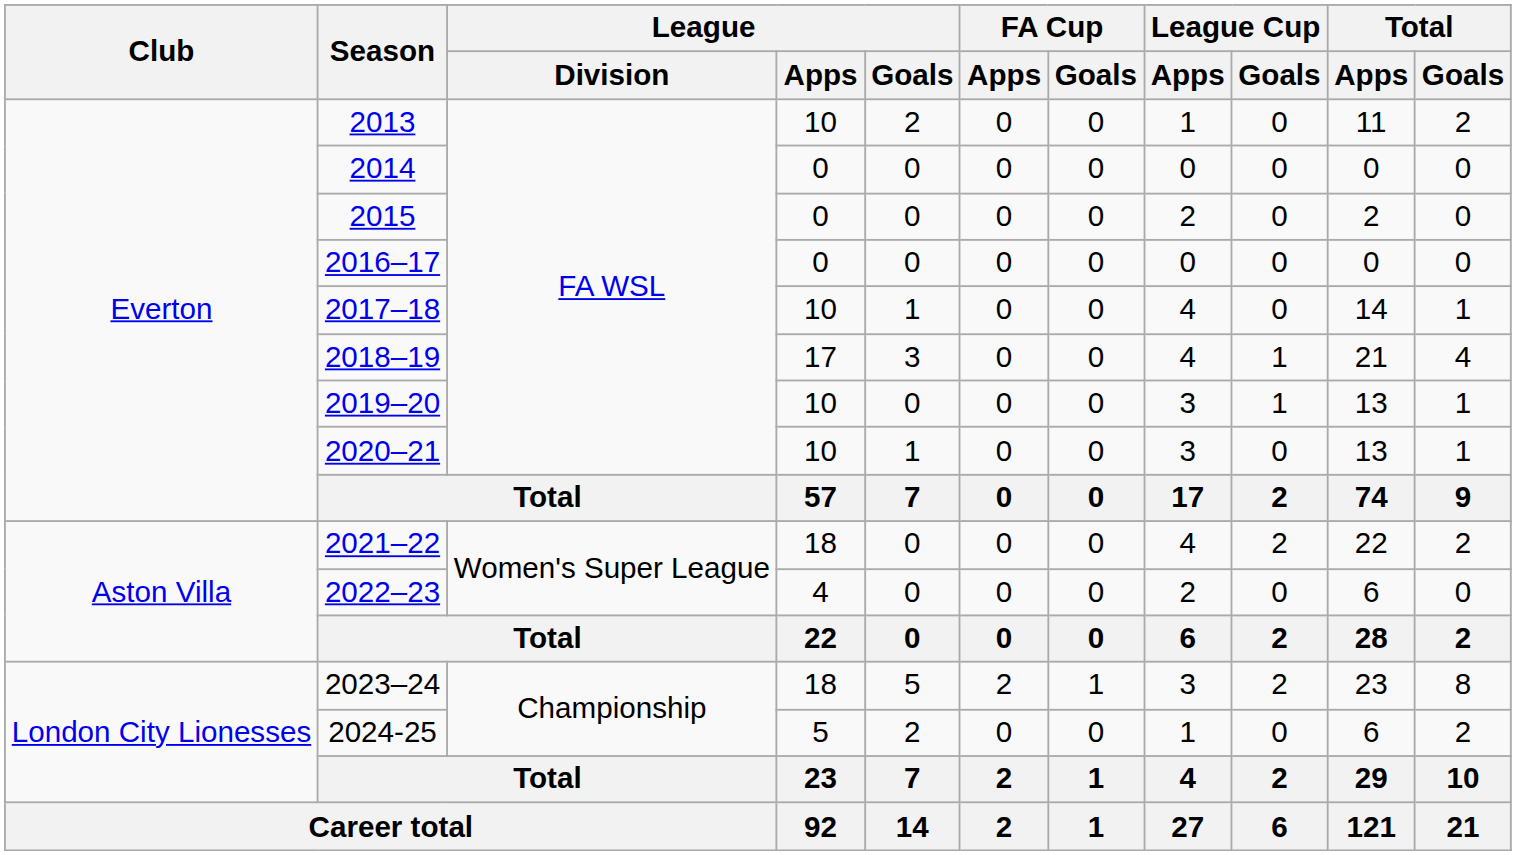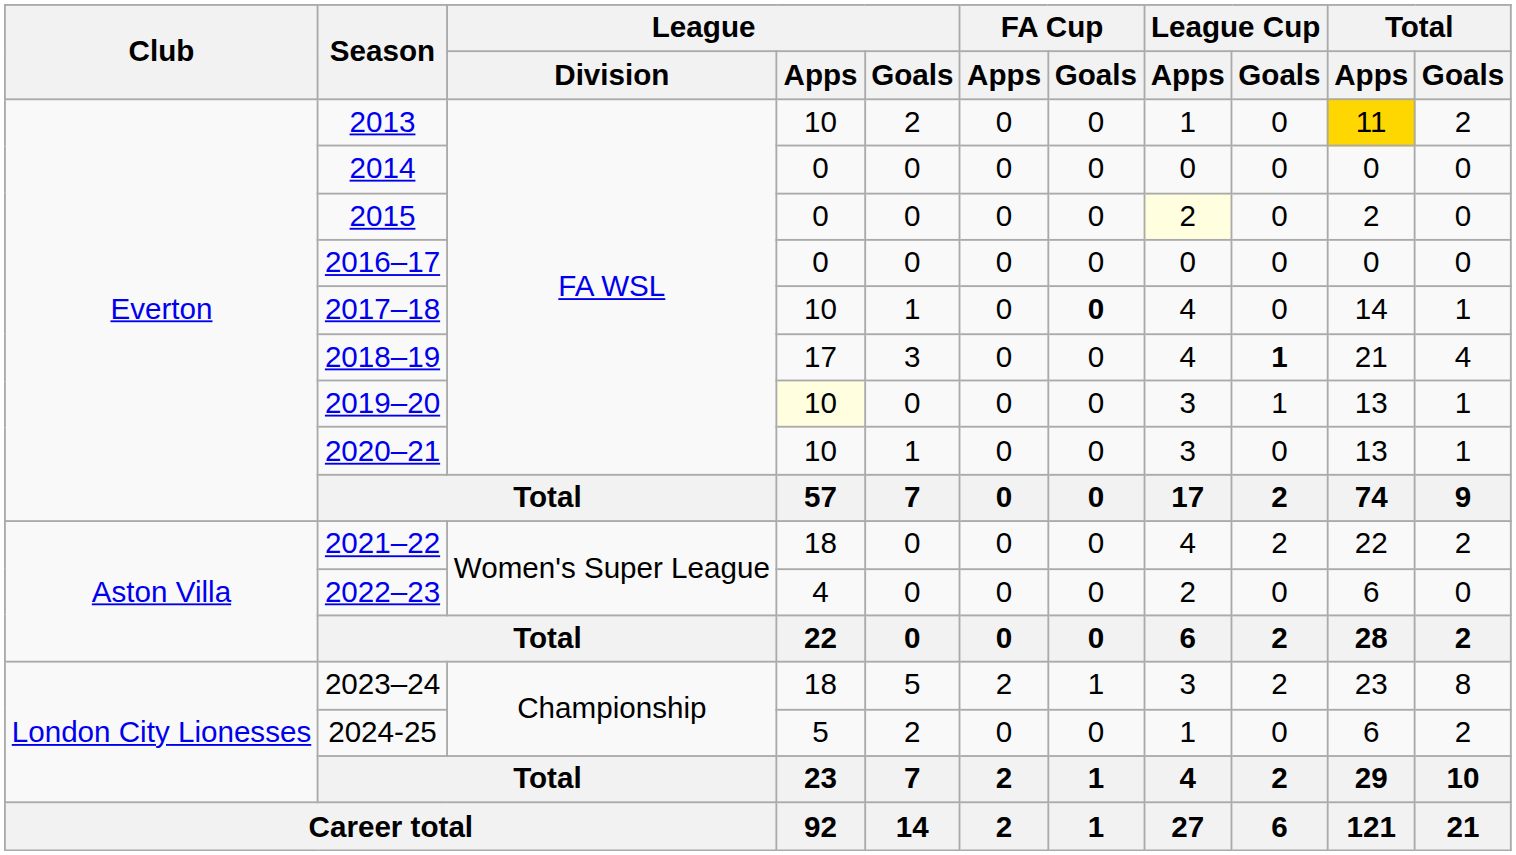(1371, 121) no background -> (1371, 121) gold background
(1188, 215) no background -> (1188, 215) lightyellow background
(1096, 309) normal -> (1096, 309) bold
(1279, 356) normal -> (1279, 356) bold
(821, 403) no background -> (821, 403) lightyellow background
